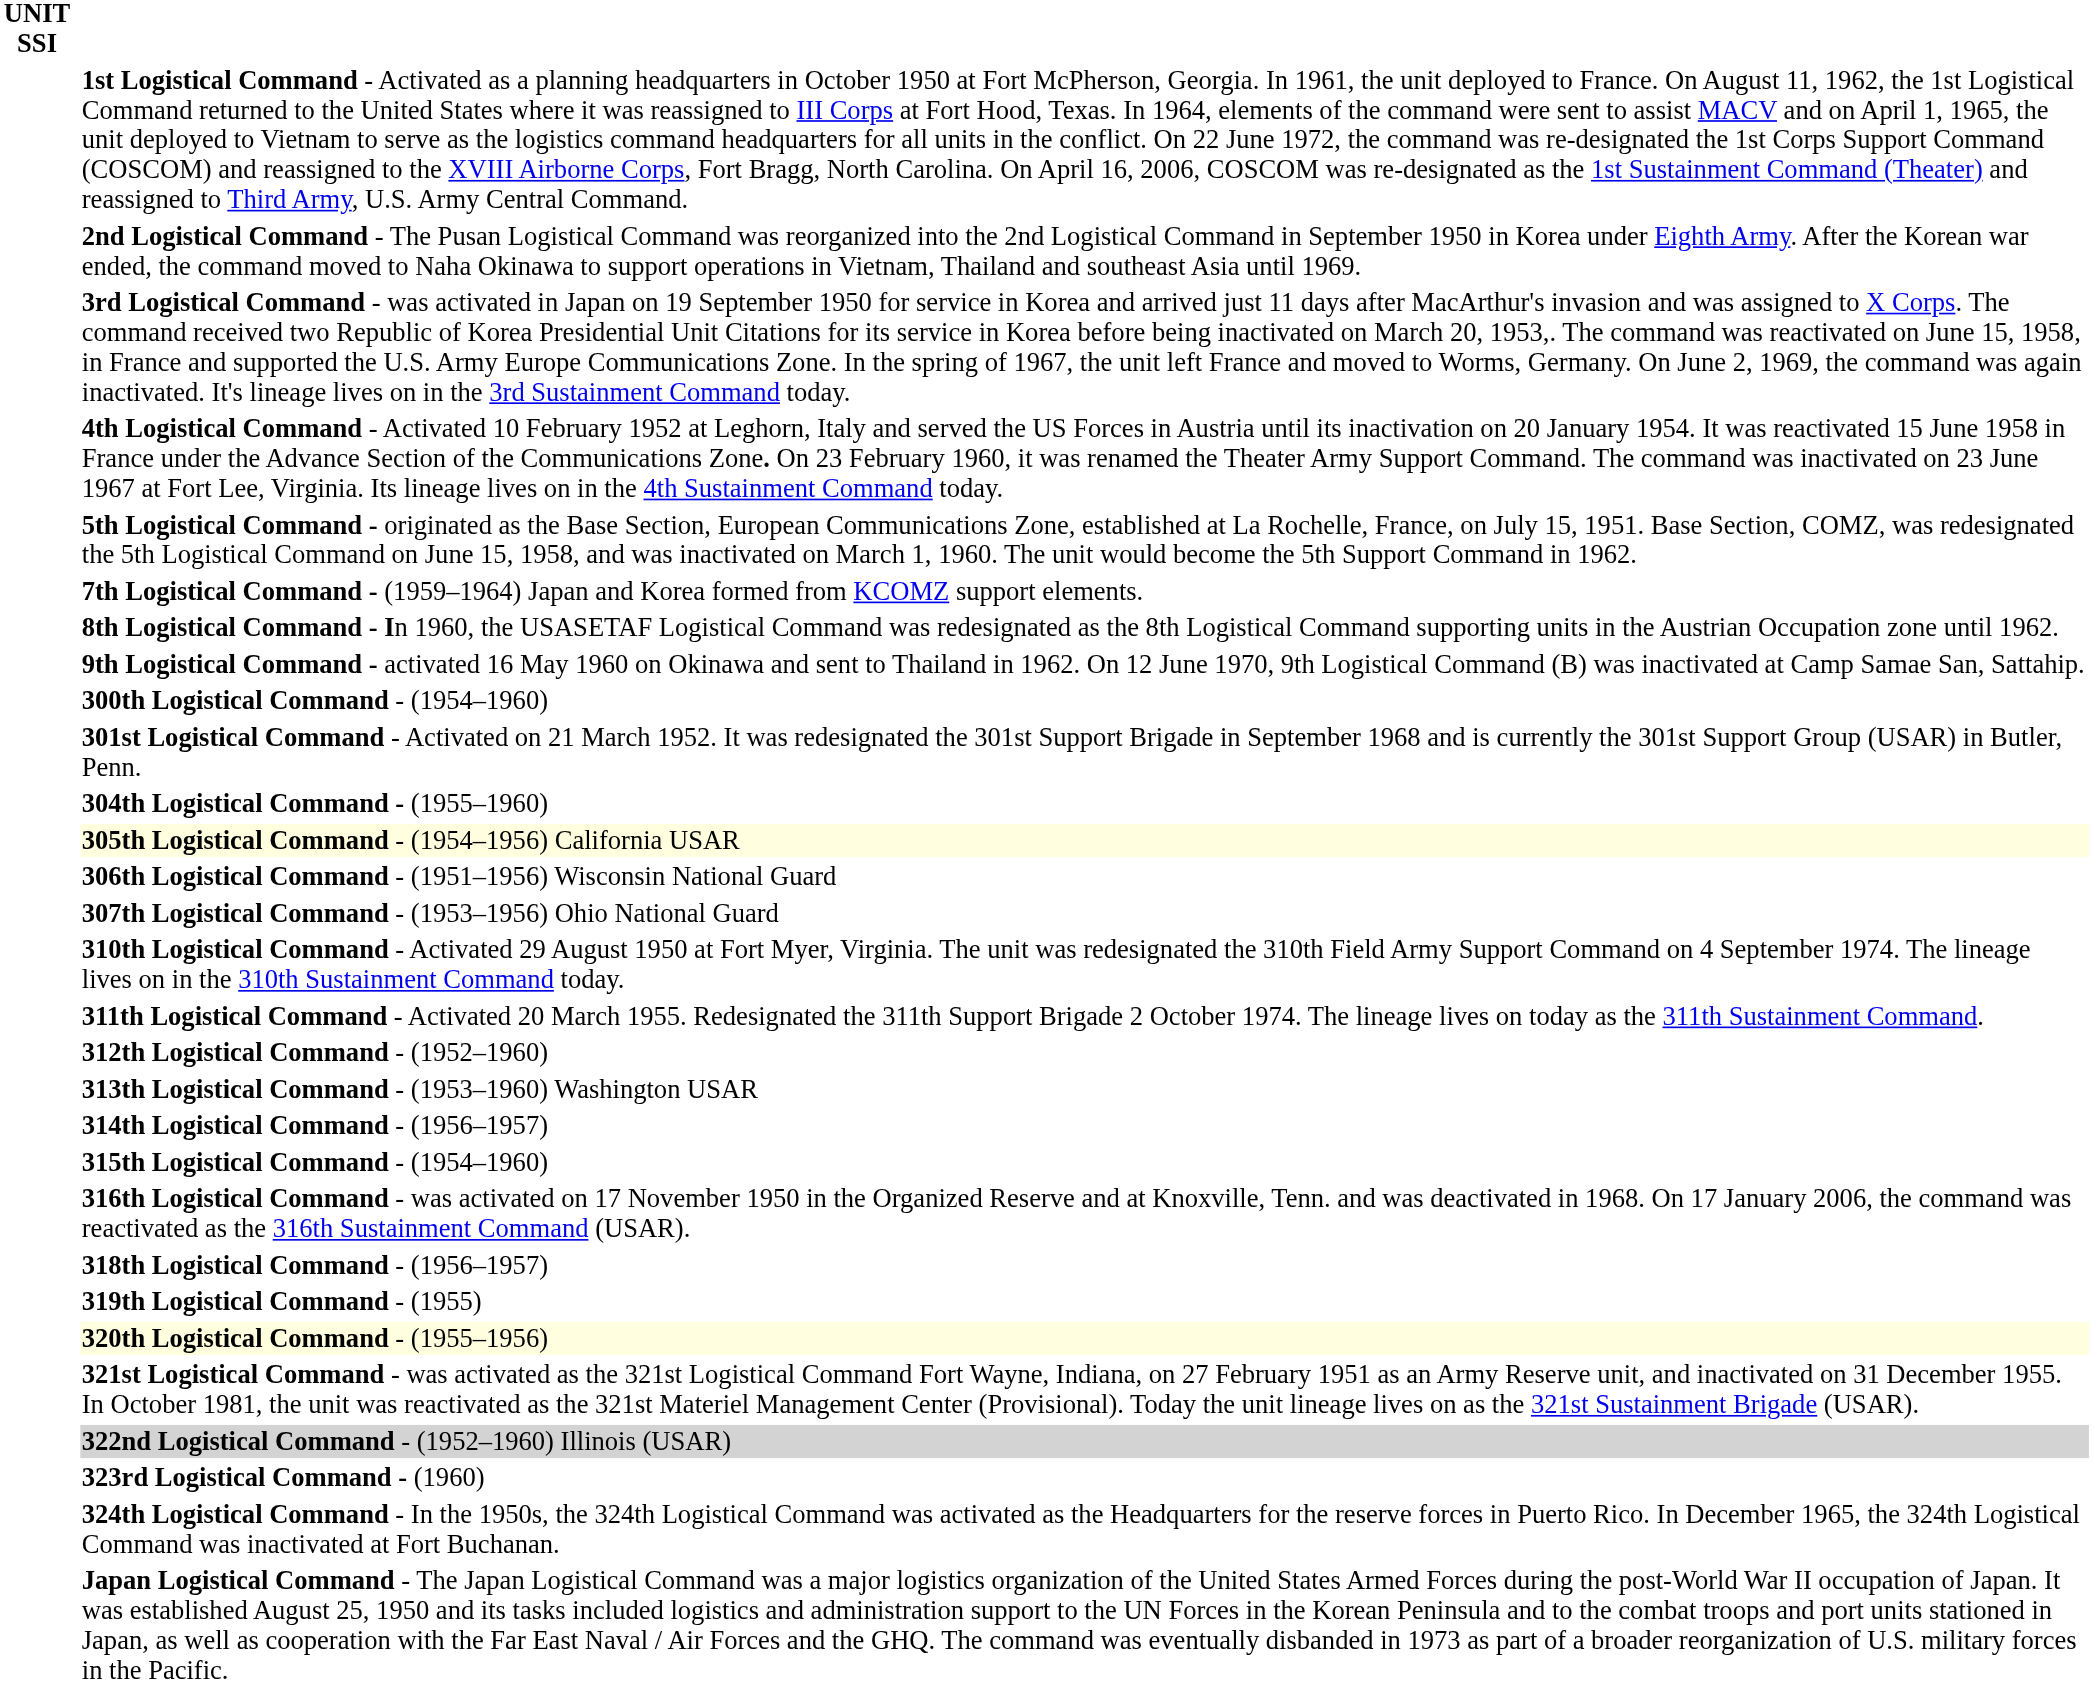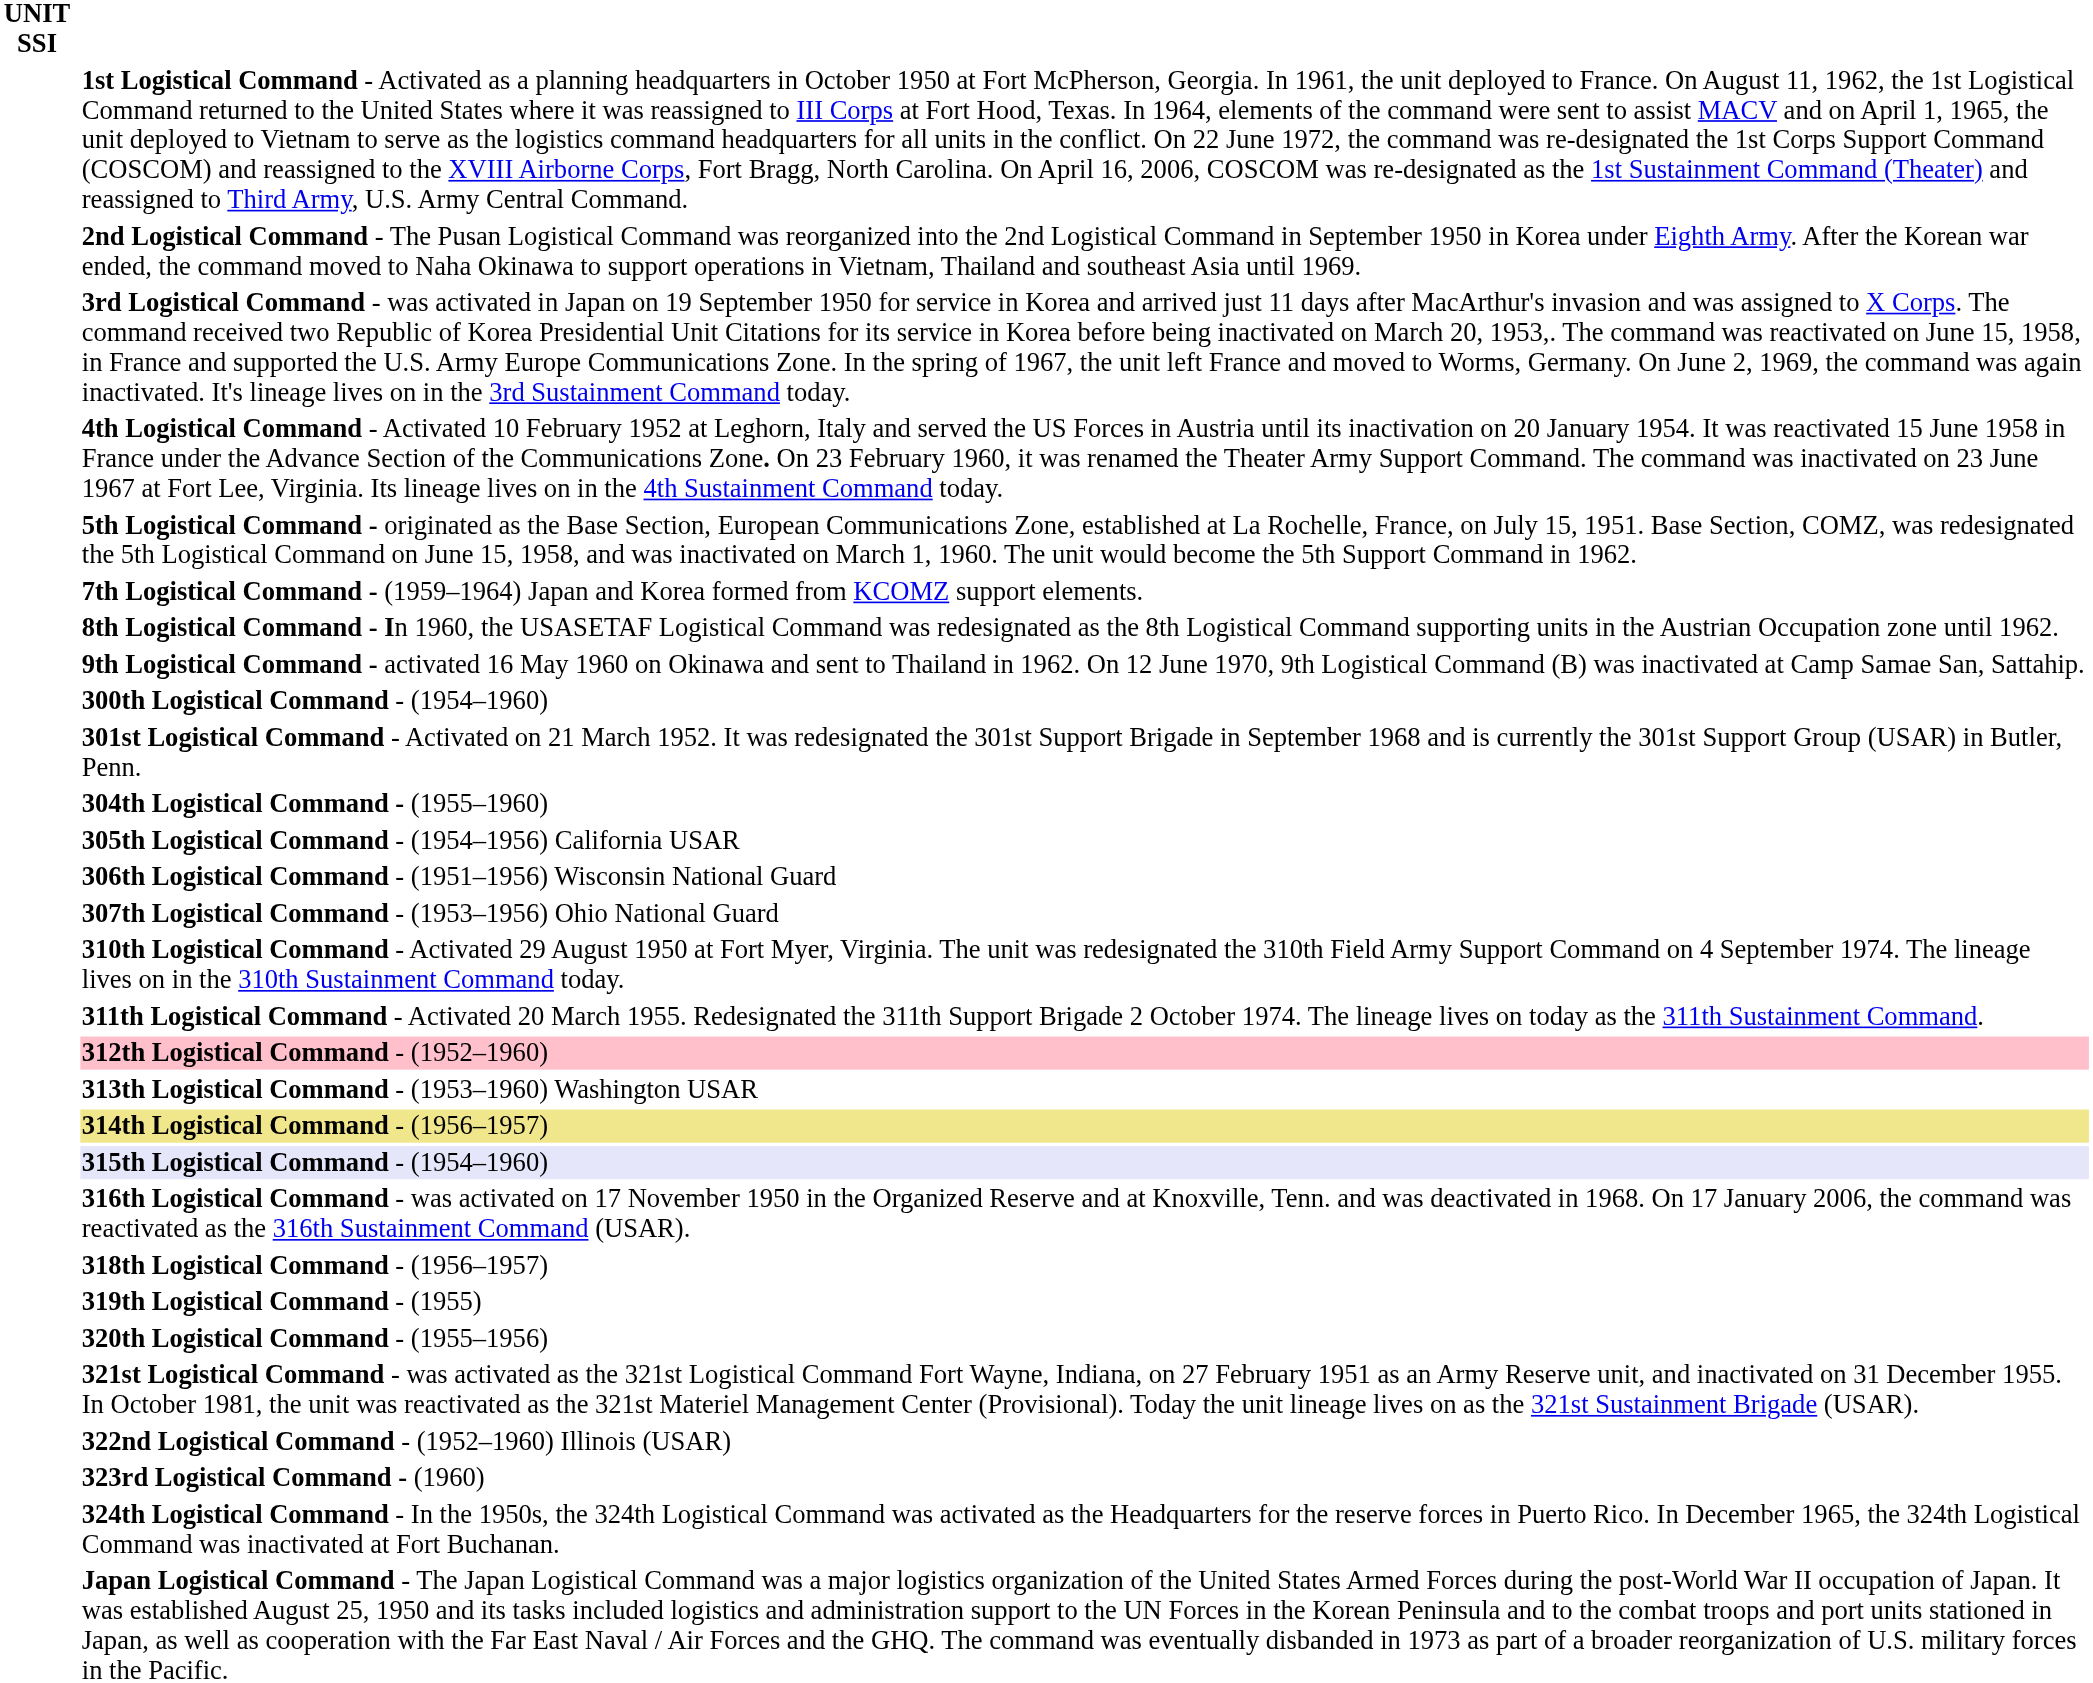(411, 840) lightyellow background -> (411, 840) no background
(315, 1052) no background -> (315, 1052) pink background
(315, 1125) no background -> (315, 1125) khaki background
(315, 1162) no background -> (315, 1162) lavender background
(315, 1338) lightyellow background -> (315, 1338) no background
(406, 1441) lightgrey background -> (406, 1441) no background
